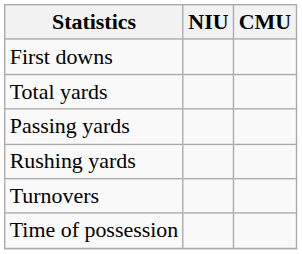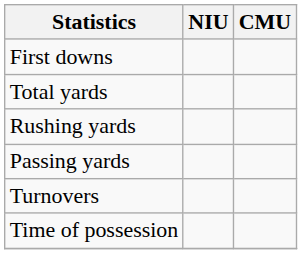rows swapped: (73, 160) <-> (70, 126)
